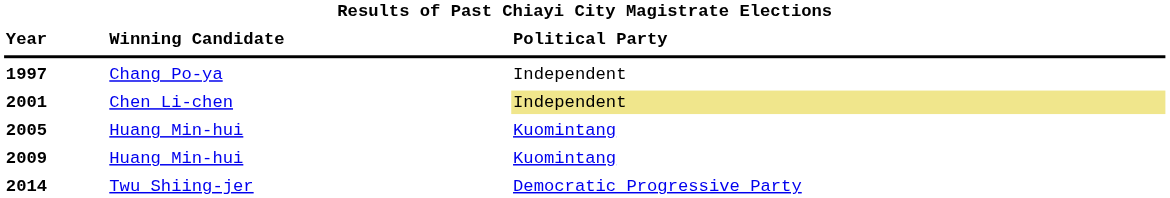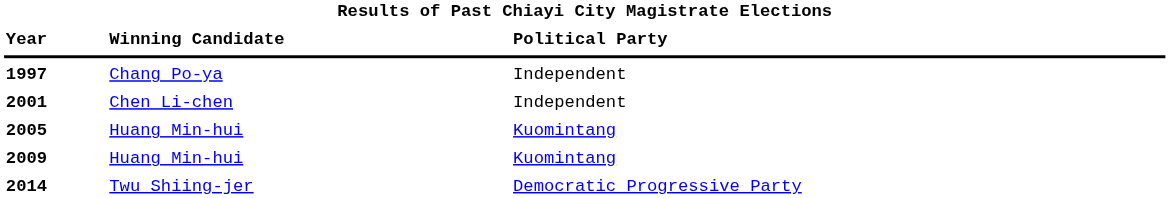(570, 102) khaki background -> (570, 102) no background
